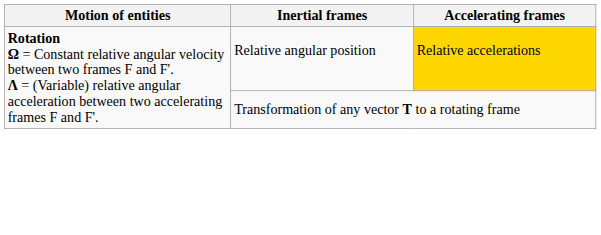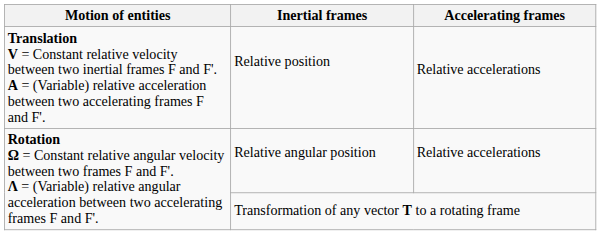+ row: (282, 61)
(479, 50) gold background -> (479, 152) no background
